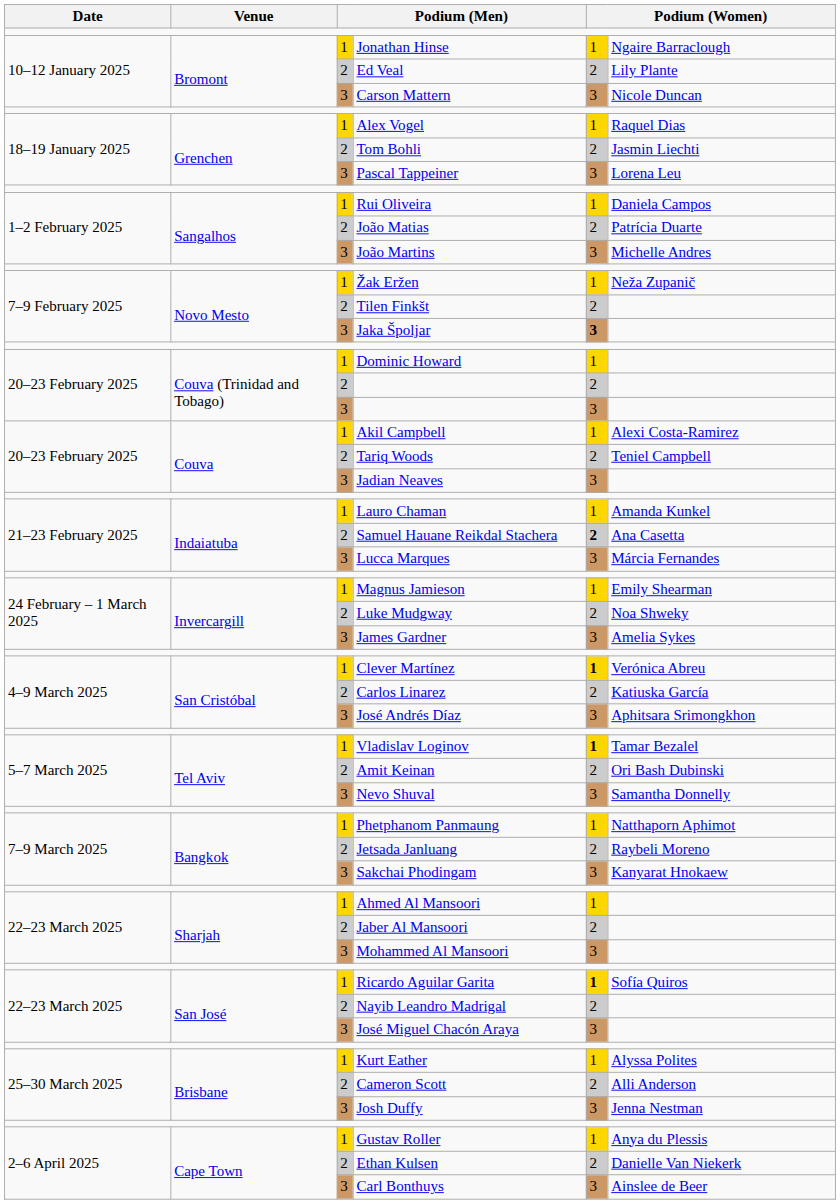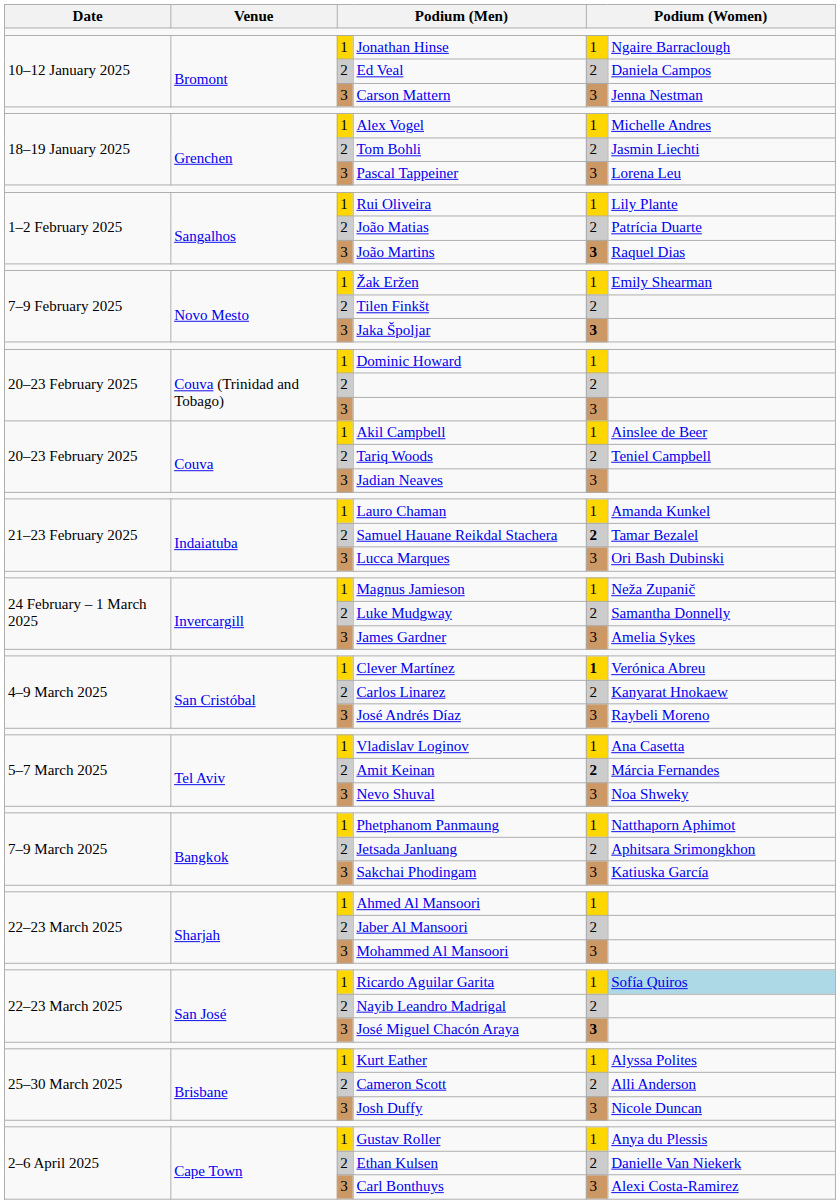(644, 71) Lily Plante -> (661, 71) Daniela Campos
(657, 94) Nicole Duncan -> (657, 94) Jenna Nestman
(648, 125) Raquel Dias -> (661, 125) Michelle Andres
(661, 204) Daniela Campos -> (644, 204) Lily Plante
(593, 251) normal -> (593, 251) bold
(661, 251) Michelle Andres -> (648, 251) Raquel Dias
(653, 282) Neža Zupanič -> (662, 282) Emily Shearman
(675, 432) Alexi Costa-Ramirez -> (659, 432) Ainslee de Beer
(648, 535) Ana Casetta -> (655, 535) Tamar Bezalel
(665, 558) Márcia Fernandes -> (668, 558) Ori Bash Dubinski
(662, 589) Emily Shearman -> (653, 589) Neža Zupanič
(650, 613) Noa Shweky -> (671, 613) Samantha Donnelly
(660, 692) Katiuska García -> (669, 692) Kanyarat Hnokaew
(683, 715) Aphitsara Srimongkhon -> (660, 715) Raybeli Moreno
(593, 746) bold -> (593, 746) normal
(655, 746) Tamar Bezalel -> (648, 746) Ana Casetta
(593, 770) normal -> (593, 770) bold
(668, 770) Ori Bash Dubinski -> (665, 770) Márcia Fernandes
(671, 794) Samantha Donnelly -> (650, 794) Noa Shweky
(660, 849) Raybeli Moreno -> (683, 849) Aphitsara Srimongkhon
(669, 872) Kanyarat Hnokaew -> (660, 872) Katiuska García
(593, 982) bold -> (593, 982) normal
(649, 982) no background -> (649, 982) lightblue background
(593, 1029) normal -> (593, 1029) bold
(657, 1108) Jenna Nestman -> (657, 1108) Nicole Duncan
(659, 1186) Ainslee de Beer -> (675, 1186) Alexi Costa-Ramirez
